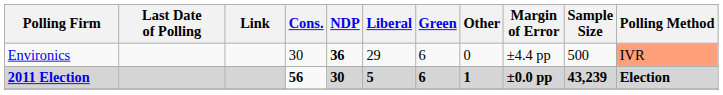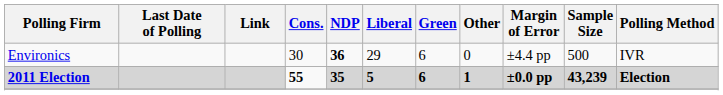(632, 54) lightsalmon background -> (632, 54) no background
(296, 77) 56 -> (296, 77) 55
(337, 77) 30 -> (337, 77) 35
